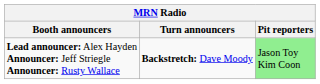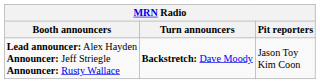(279, 58) lightgreen background -> (279, 58) no background
